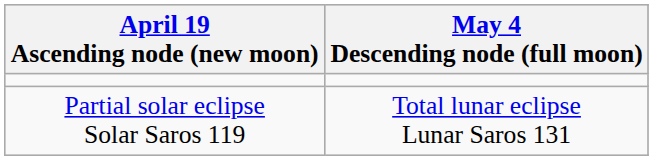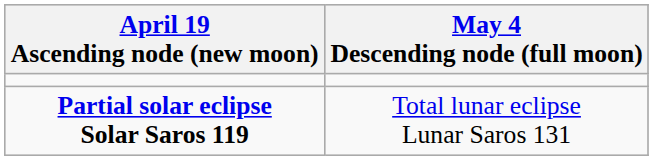(165, 120) normal -> (165, 120) bold
